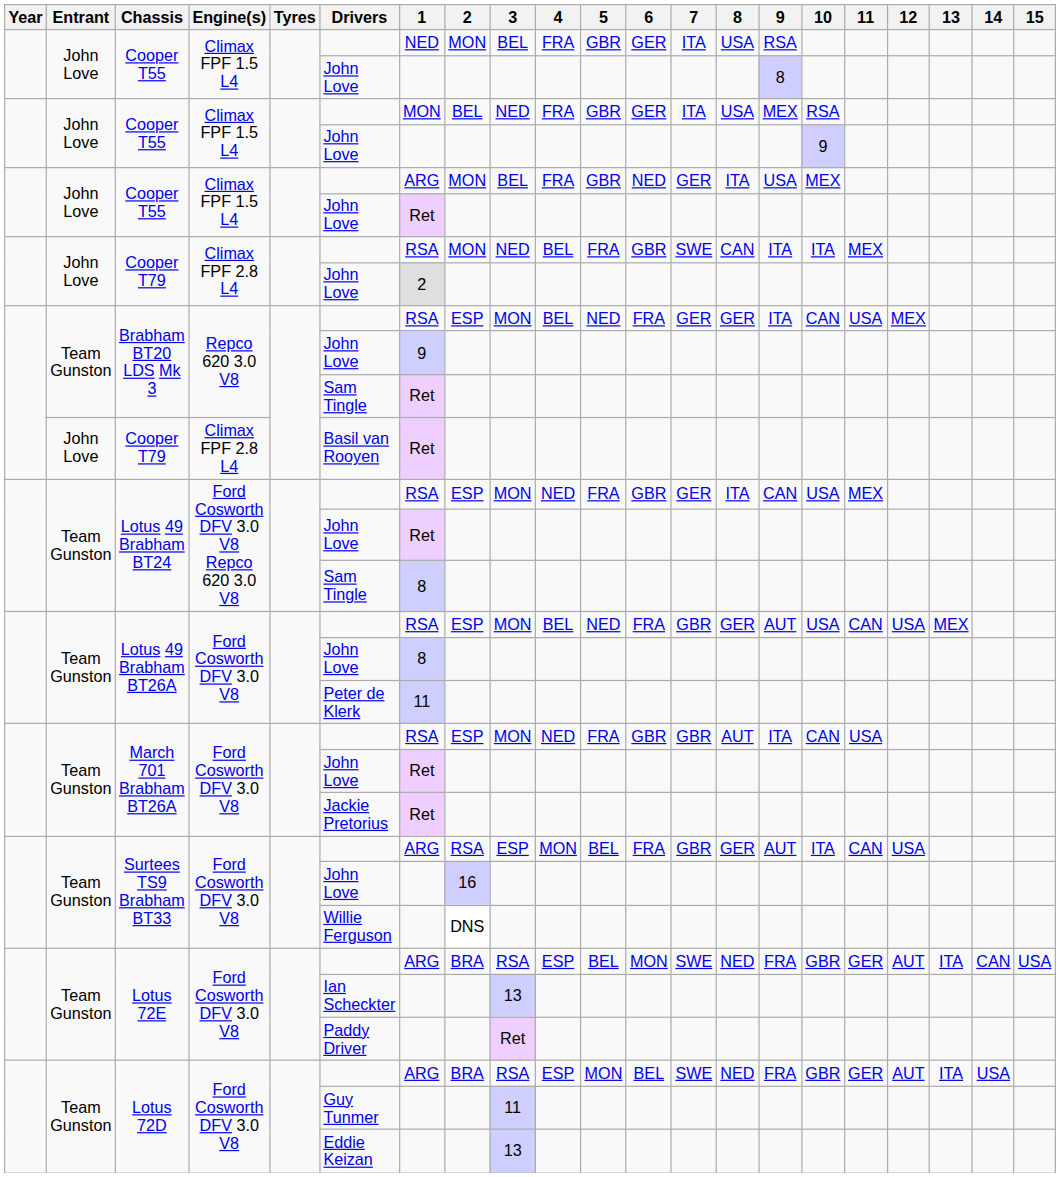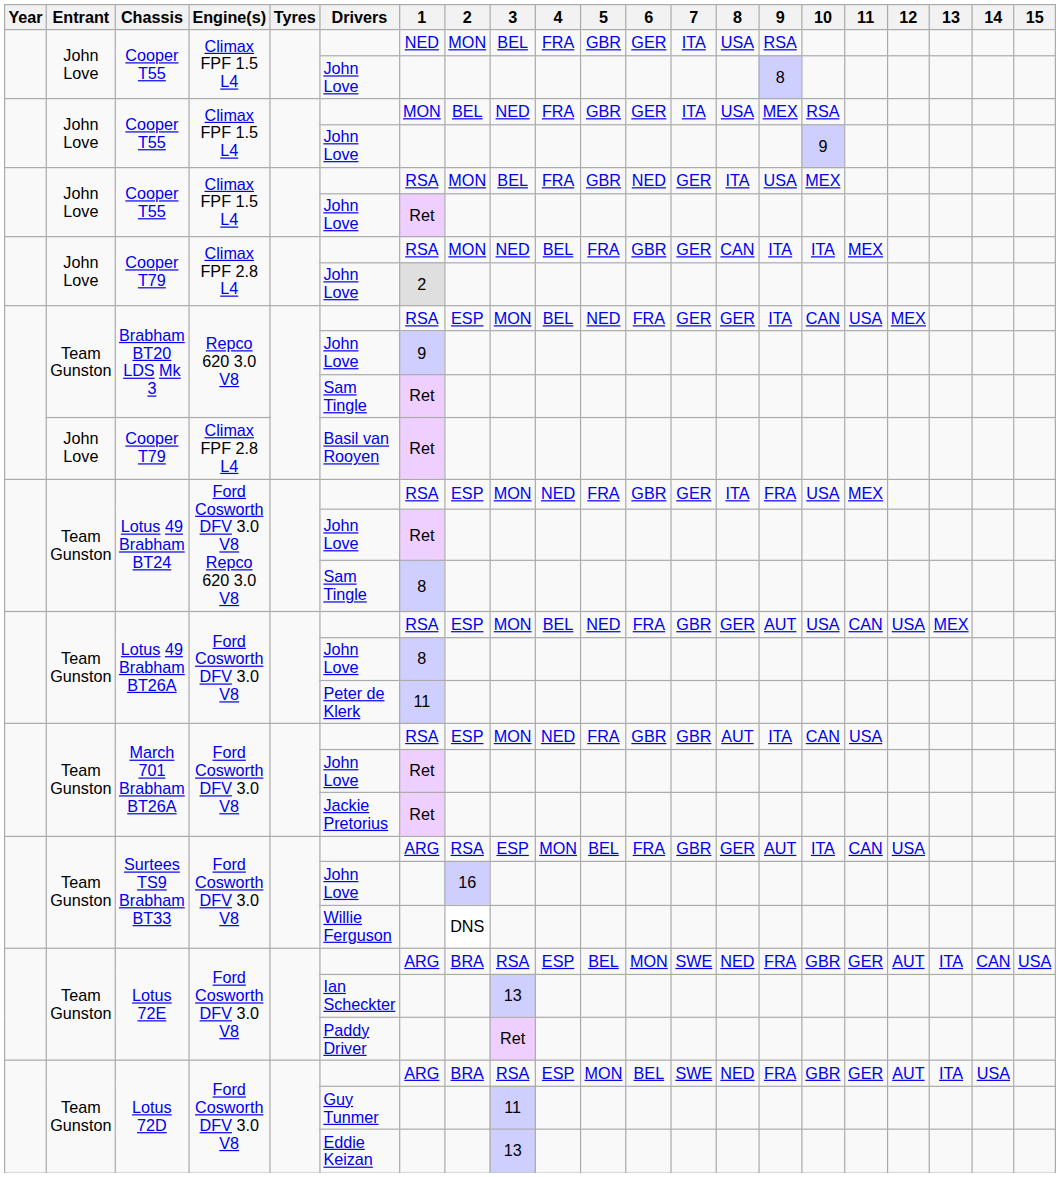(422, 180) ARG -> (422, 180) RSA
(694, 249) SWE -> (694, 249) GER
(780, 494) CAN -> (780, 494) FRA
